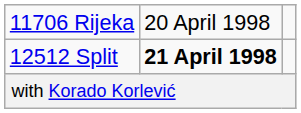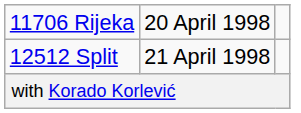(211, 56) bold -> (207, 56) normal
